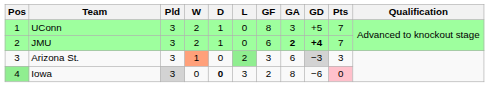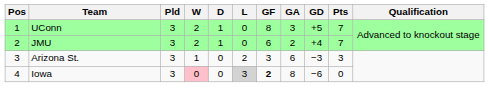(293, 43) bold -> (293, 43) normal
(317, 43) bold -> (317, 43) normal
(196, 58) lightsalmon background -> (196, 58) no background
(245, 58) lightgreen background -> (245, 58) no background
(317, 58) lightgrey background -> (317, 58) no background
(17, 74) lightgreen background -> (17, 74) no background
(172, 74) lightgrey background -> (172, 74) no background
(196, 74) no background -> (196, 74) pink background
(221, 74) bold -> (221, 74) normal
(245, 74) no background -> (245, 74) lightgrey background
(269, 74) normal -> (269, 74) bold
(341, 74) pink background -> (341, 74) no background
